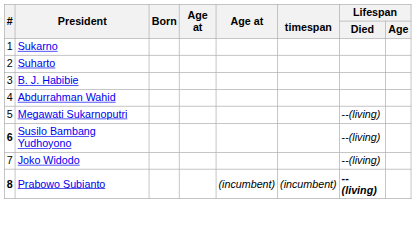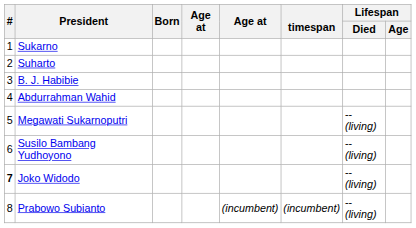(10, 138) bold -> (10, 150) normal
(10, 161) normal -> (10, 179) bold
(10, 184) bold -> (10, 208) normal
(359, 184) bold -> (361, 208) normal
